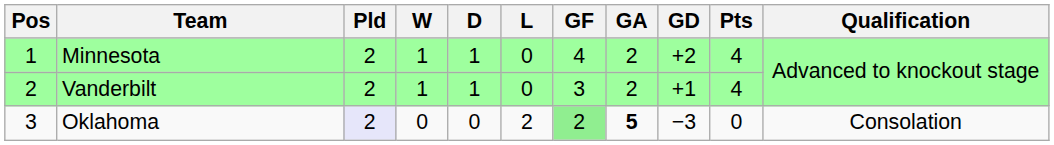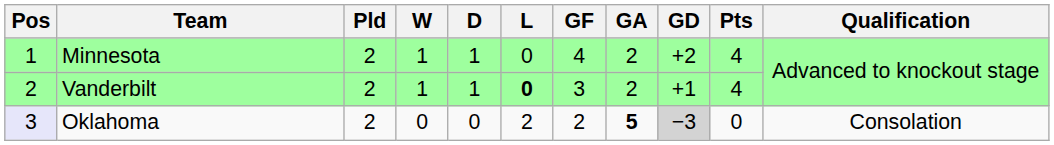(527, 88) normal -> (527, 88) bold
(31, 122) no background -> (31, 122) lavender background
(370, 122) lavender background -> (370, 122) no background
(579, 122) lightgreen background -> (579, 122) no background
(684, 122) no background -> (684, 122) lightgrey background
